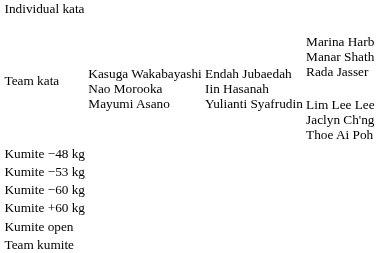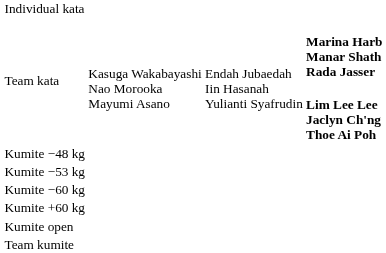(340, 57) normal -> (344, 57) bold
(340, 120) normal -> (344, 120) bold
